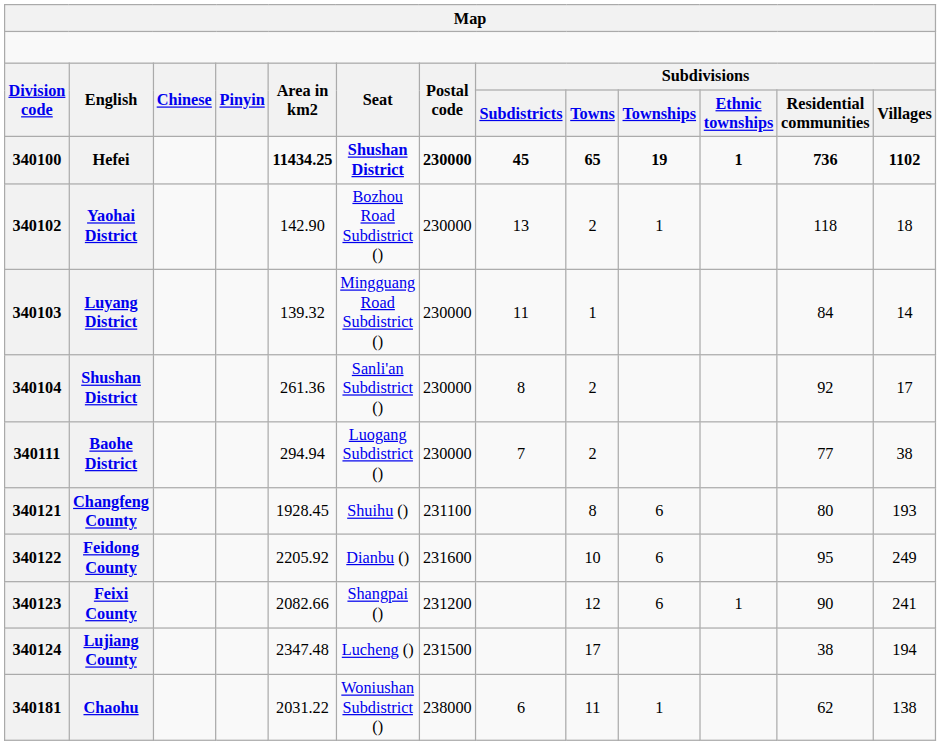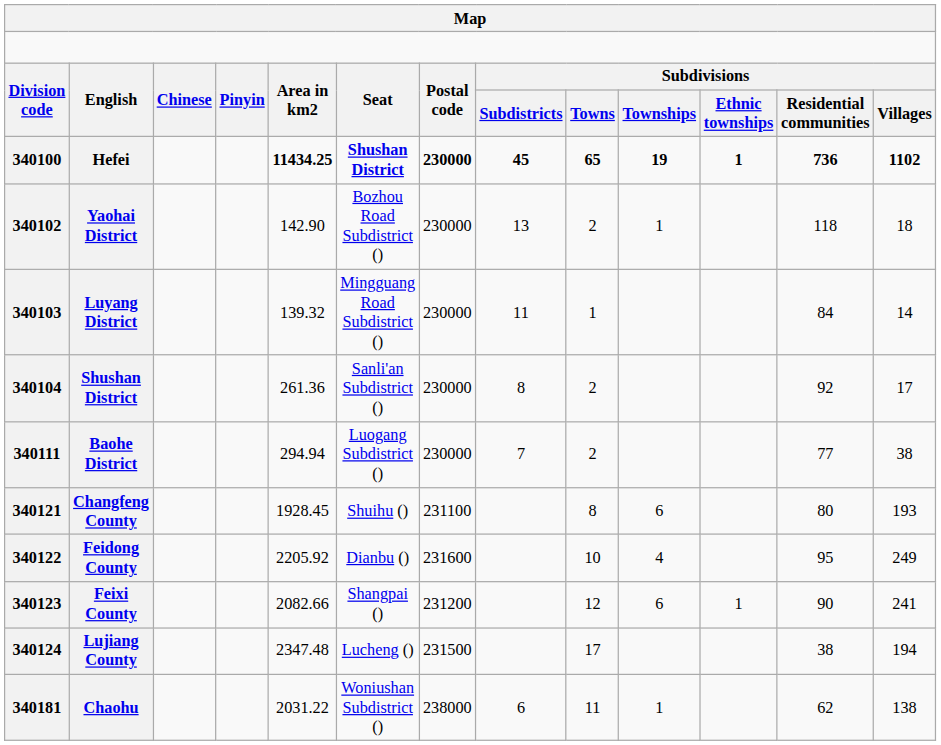(659, 557) 6 -> (659, 557) 4
